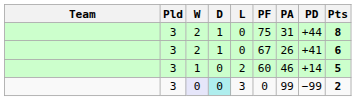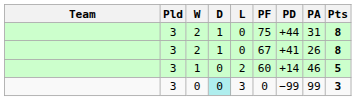columns swapped: (287, 14) <-> (312, 14)
(338, 50) 6 -> (338, 50) 8
(197, 86) lavender background -> (197, 86) no background
(338, 86) 2 -> (338, 86) 3
